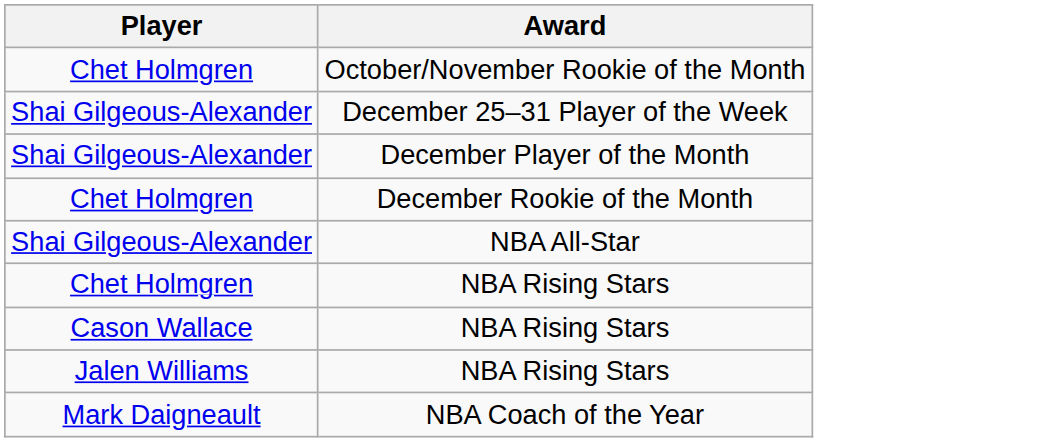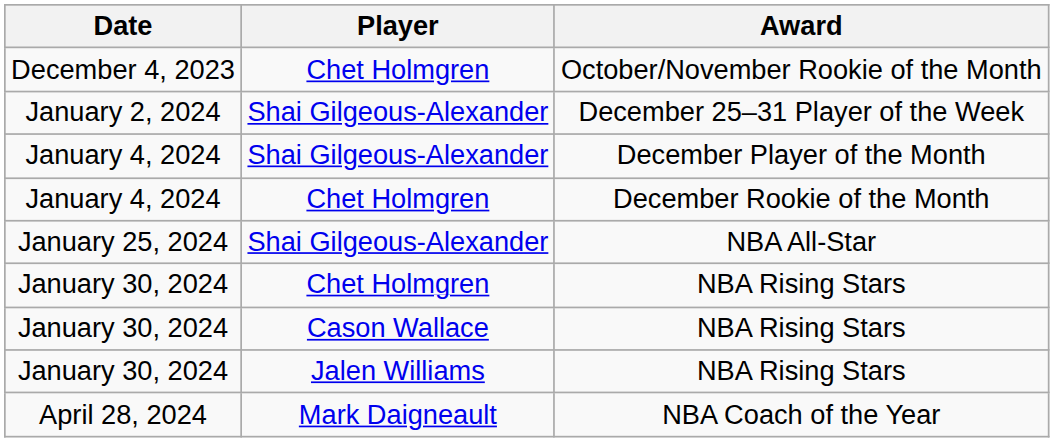+ column: (123, 26)
